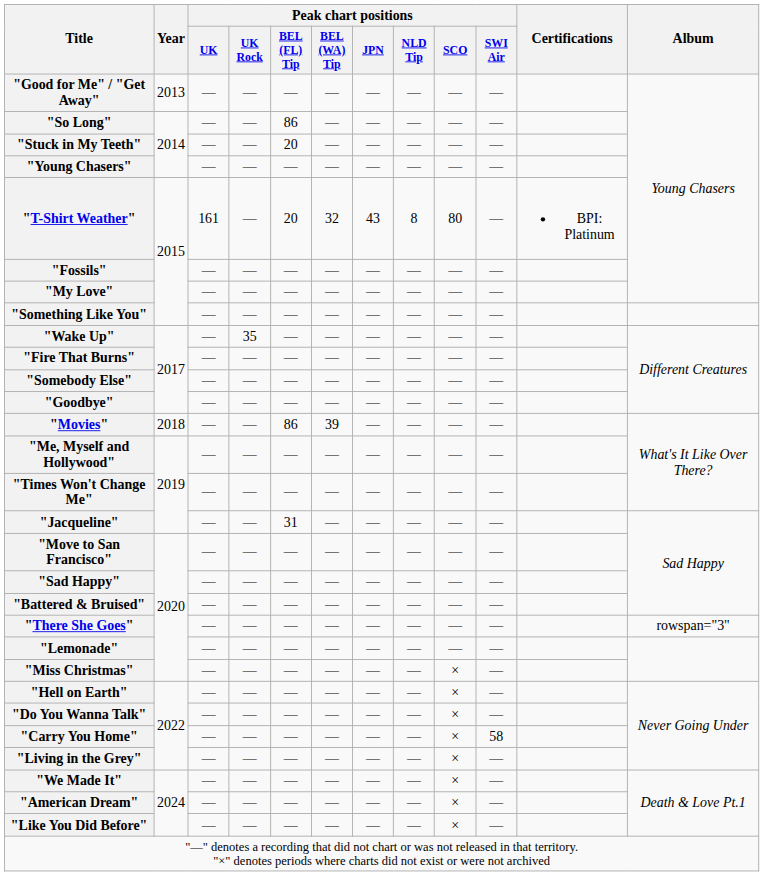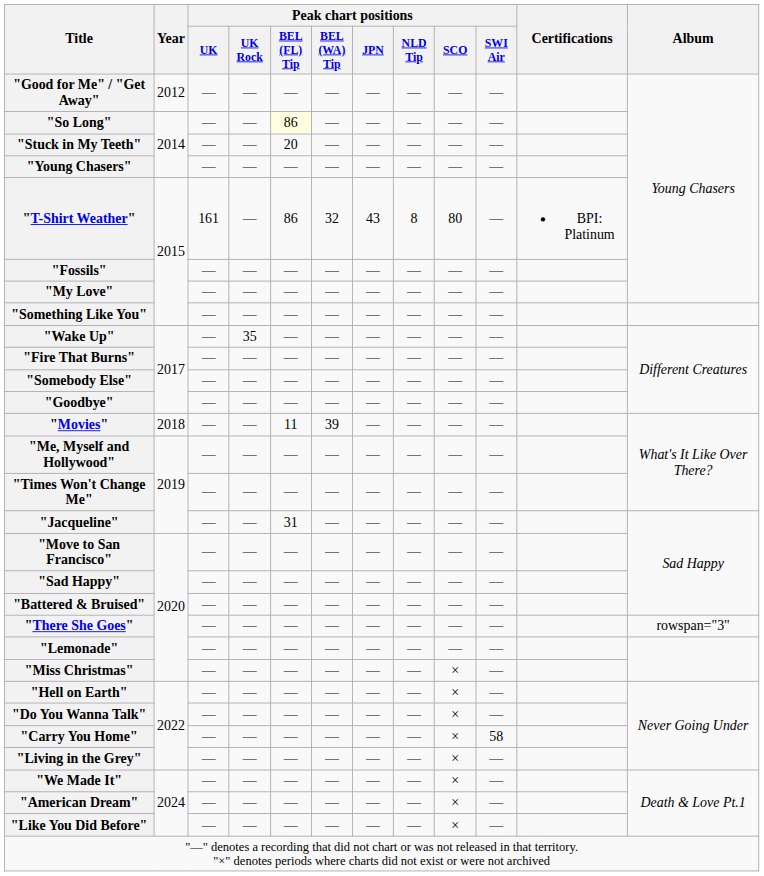(171, 92) 2013 -> (171, 92) 2012
(291, 122) no background -> (291, 122) lightyellow background
(291, 218) 20 -> (291, 218) 86
(291, 424) 86 -> (291, 424) 11
